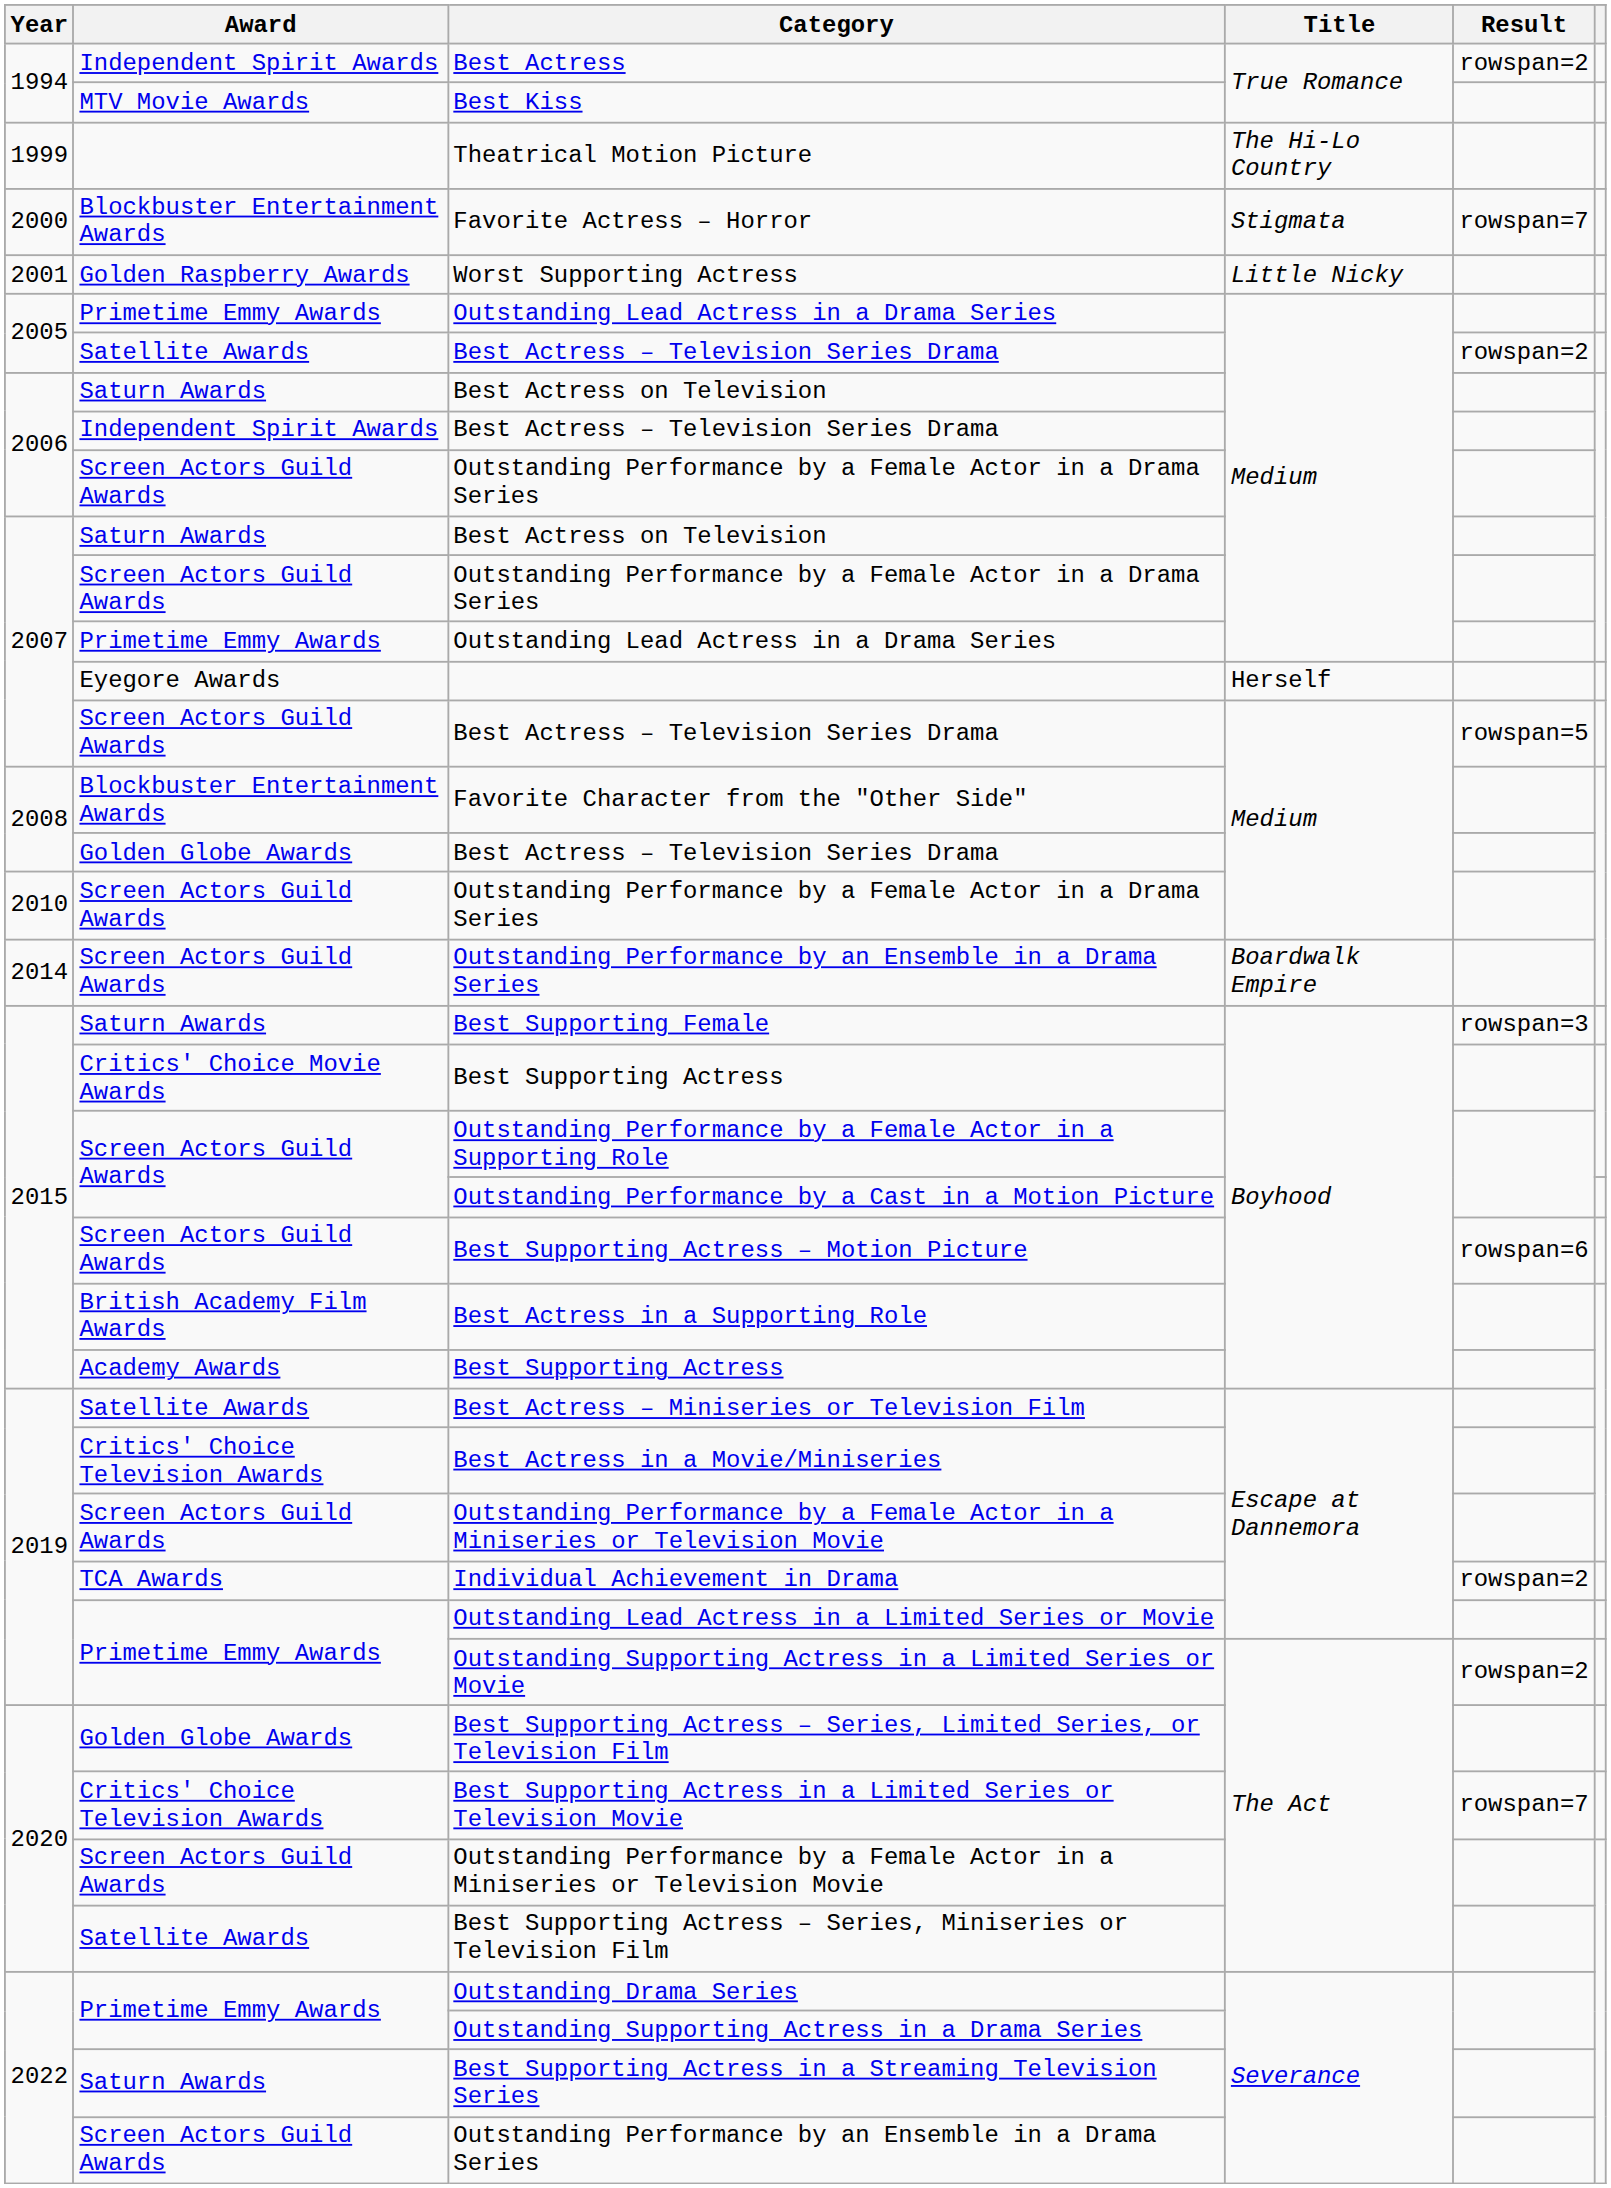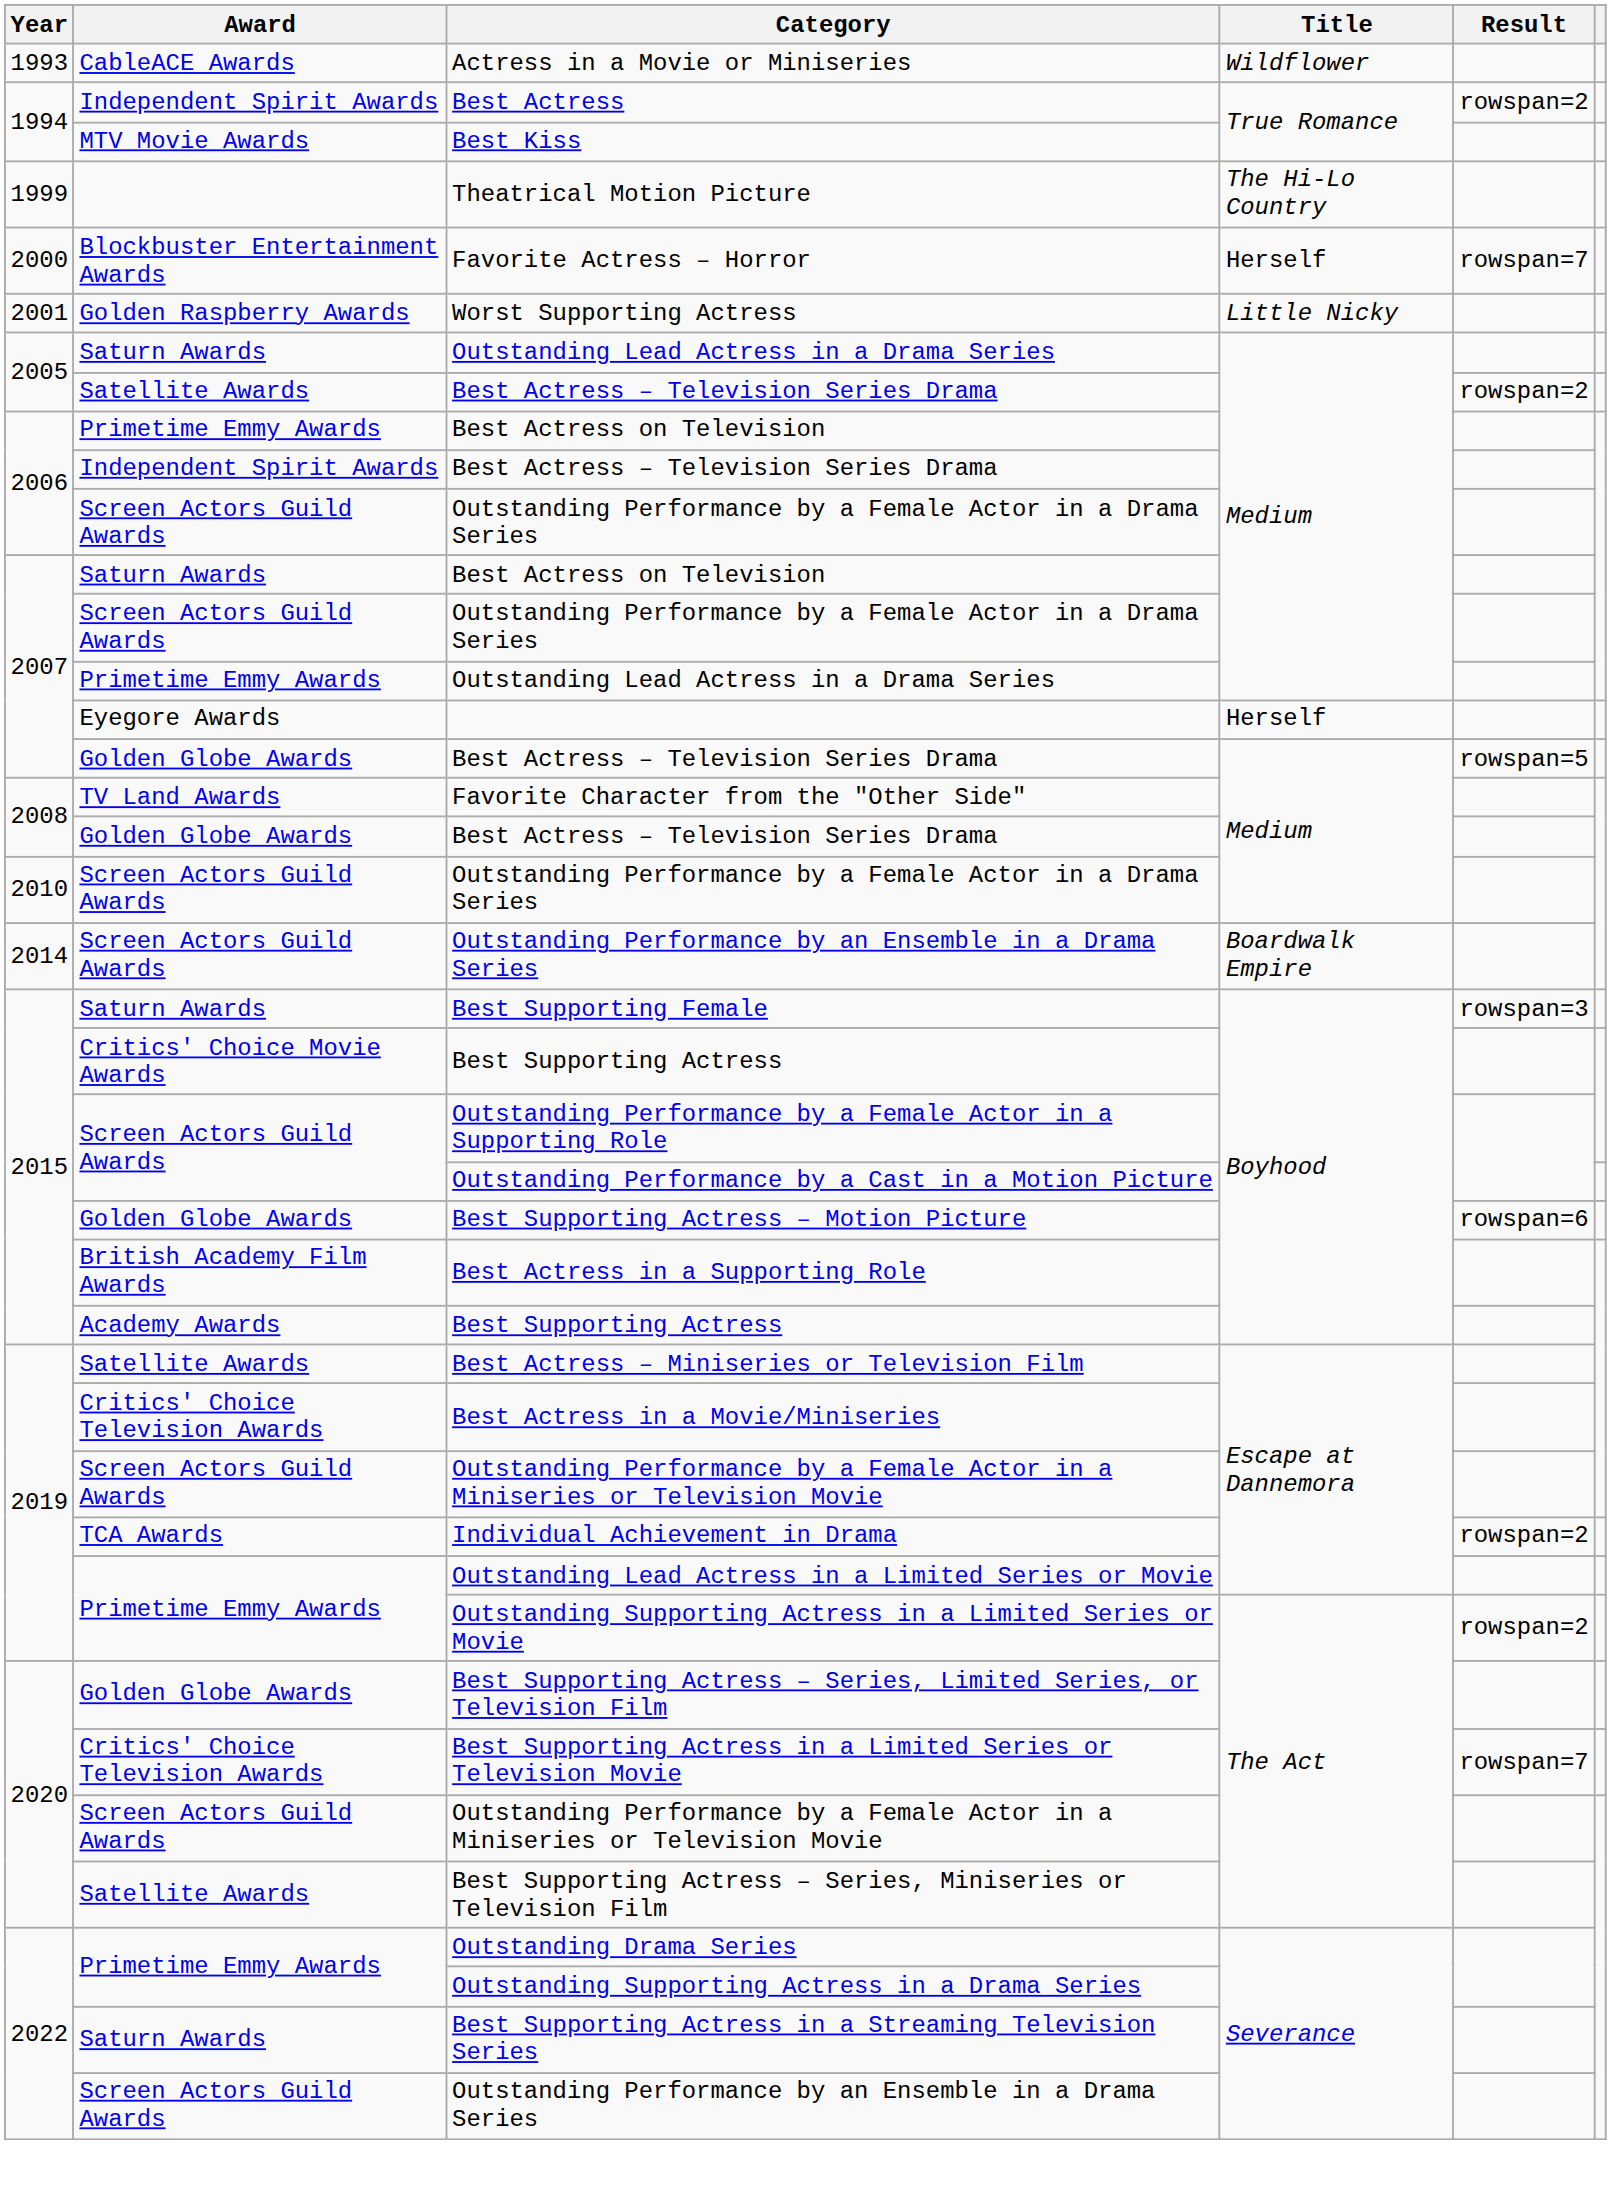+ row: (39, 63)
(1288, 222) Stigmata -> (1276, 261) Herself
(230, 314) Primetime Emmy Awards -> (173, 353) Saturn Awards
(173, 391) Saturn Awards -> (230, 430) Primetime Emmy Awards
(216, 733) Screen Actors Guild Awards -> (216, 759) Golden Globe Awards
(259, 800) Blockbuster Entertainment Awards -> (180, 798) TV Land Awards
(216, 1250) Screen Actors Guild Awards -> (216, 1220) Golden Globe Awards
